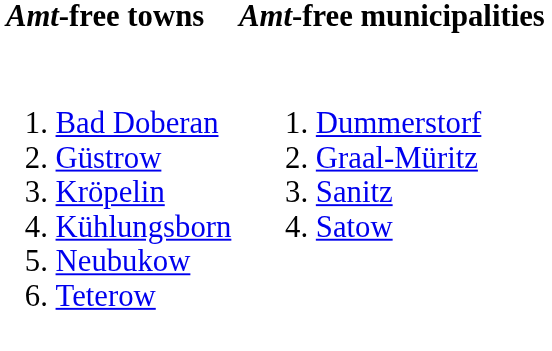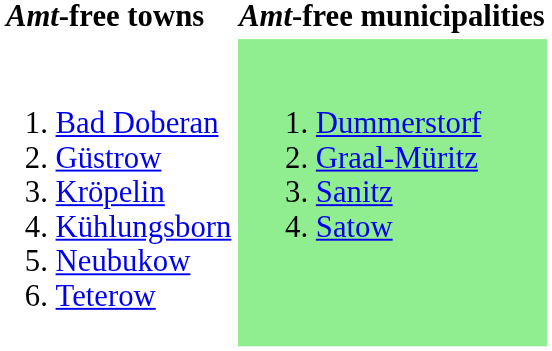(392, 175) no background -> (392, 175) lightgreen background
